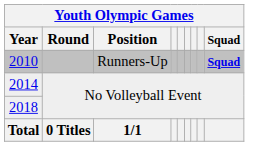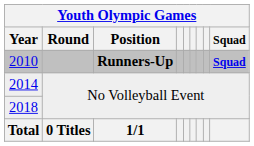(132, 61) normal -> (135, 61) bold
